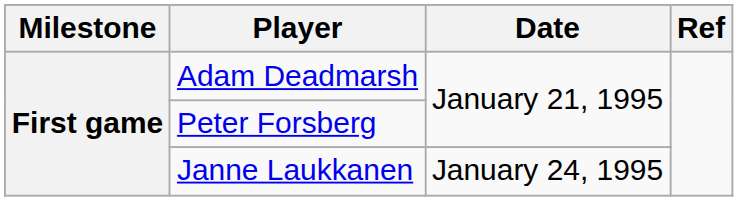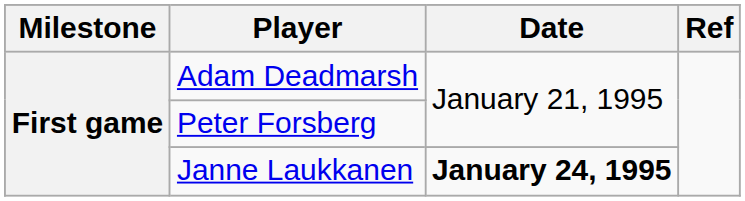(547, 170) normal -> (552, 170) bold
